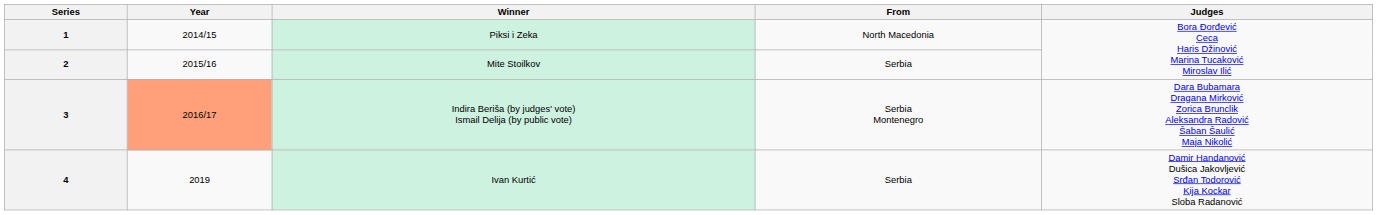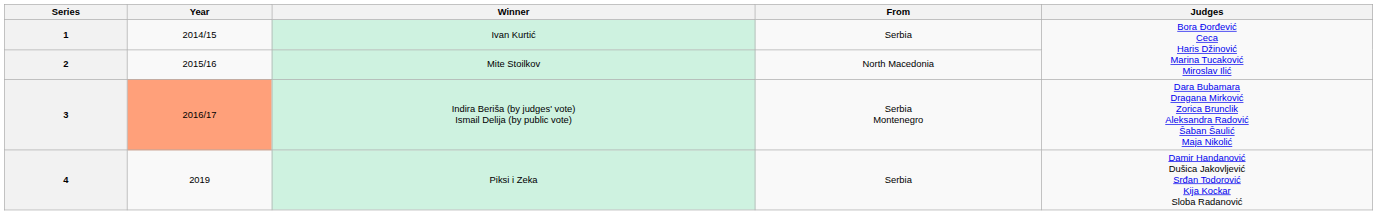(514, 34) Piksi i Zeka -> (514, 34) Ivan Kurtić
(898, 34) North Macedonia -> (898, 34) Serbia
(898, 64) Serbia -> (898, 64) North Macedonia
(514, 179) Ivan Kurtić -> (514, 179) Piksi i Zeka
